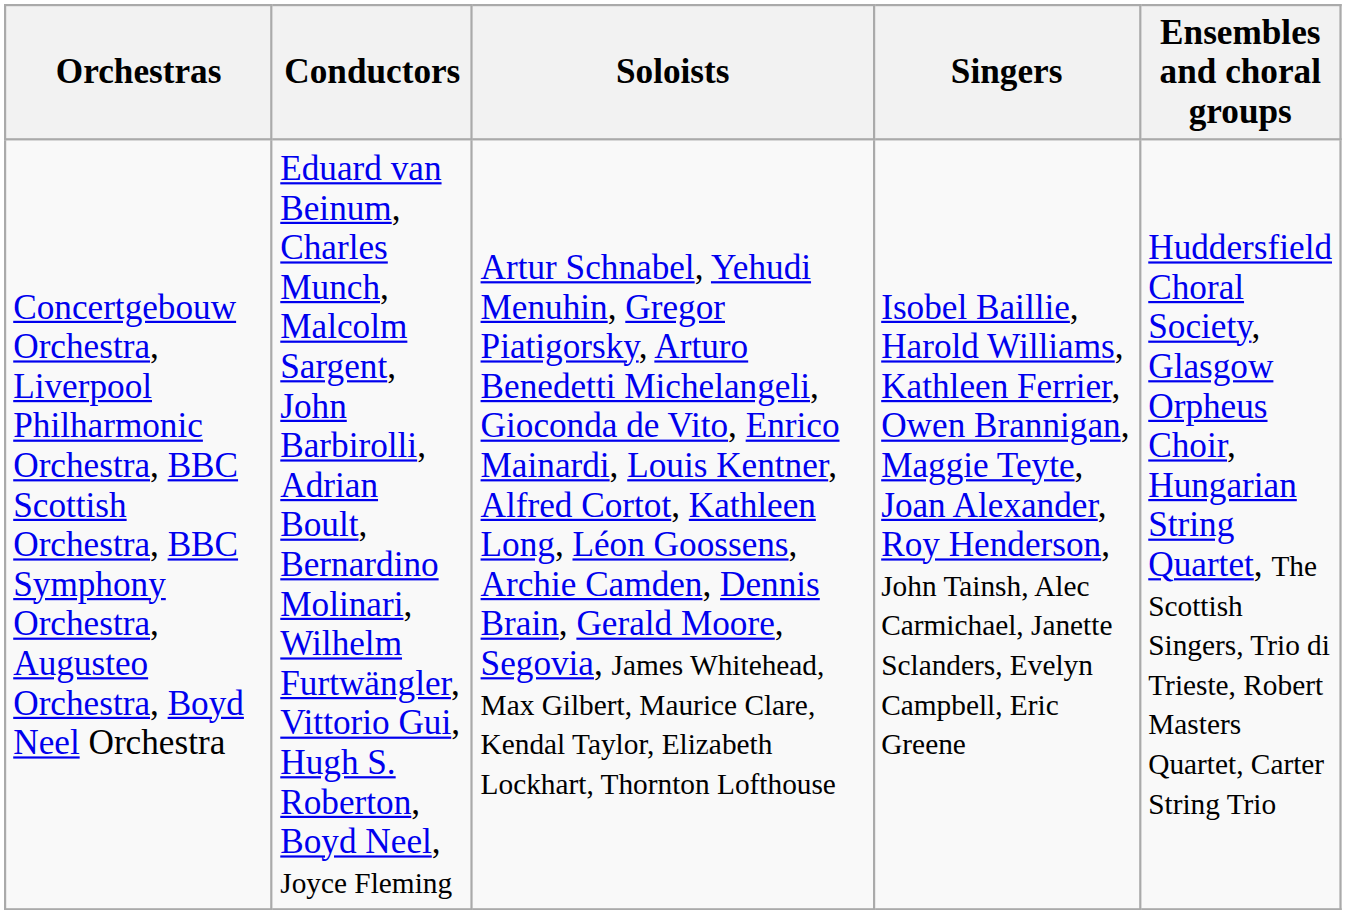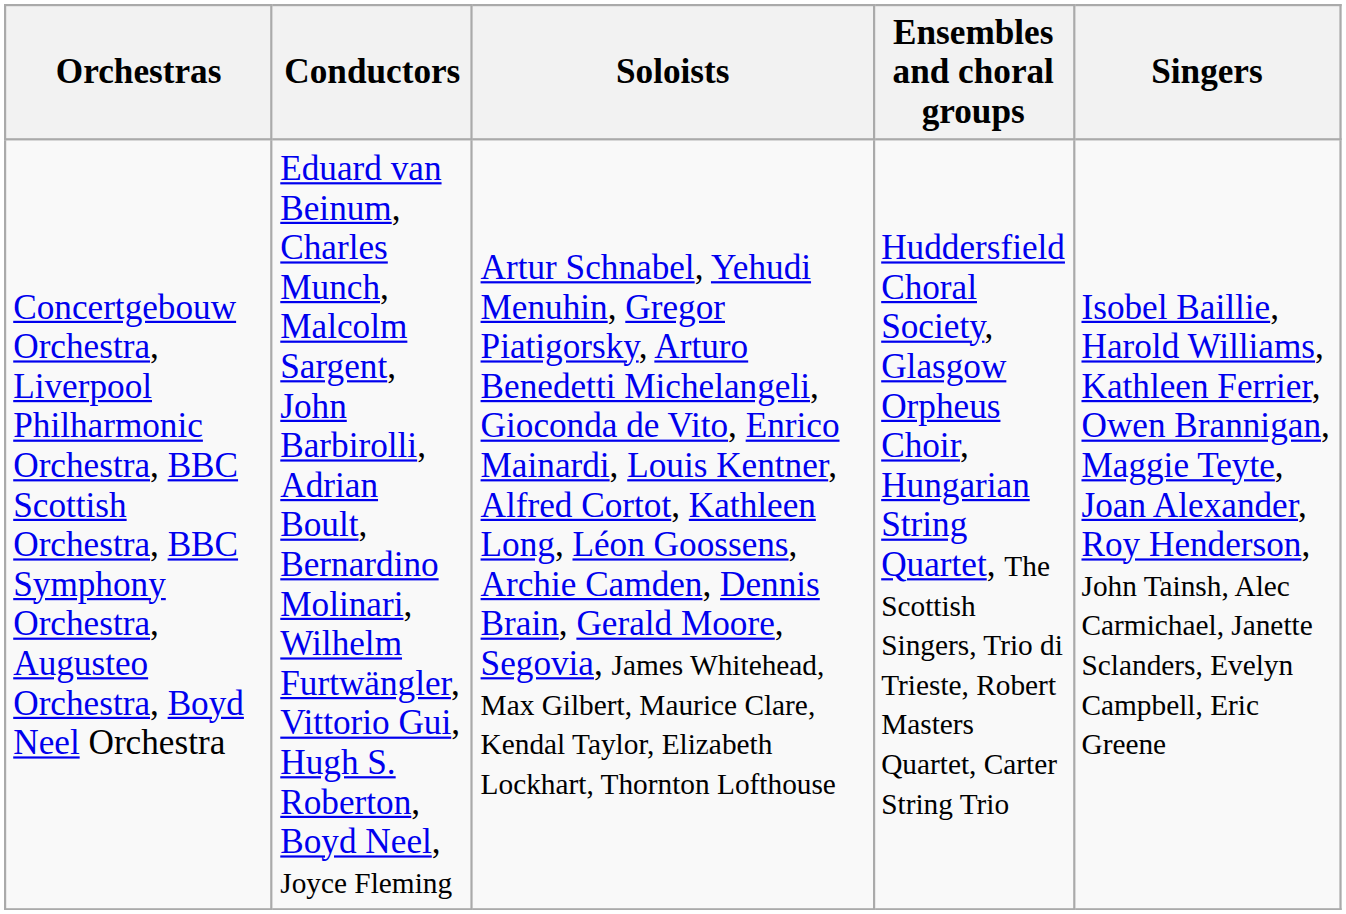columns swapped: (1007, 72) <-> (1240, 72)
